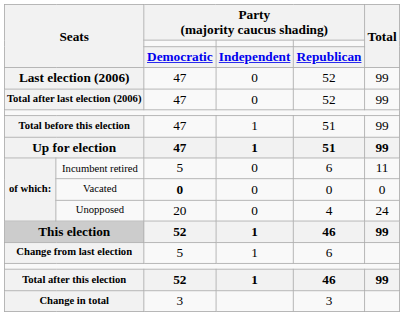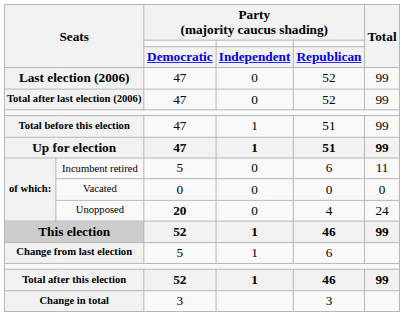(180, 189) bold -> (180, 189) normal
(180, 210) normal -> (180, 210) bold
